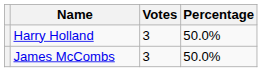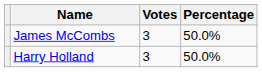rows swapped: (54, 35) <-> (64, 56)
